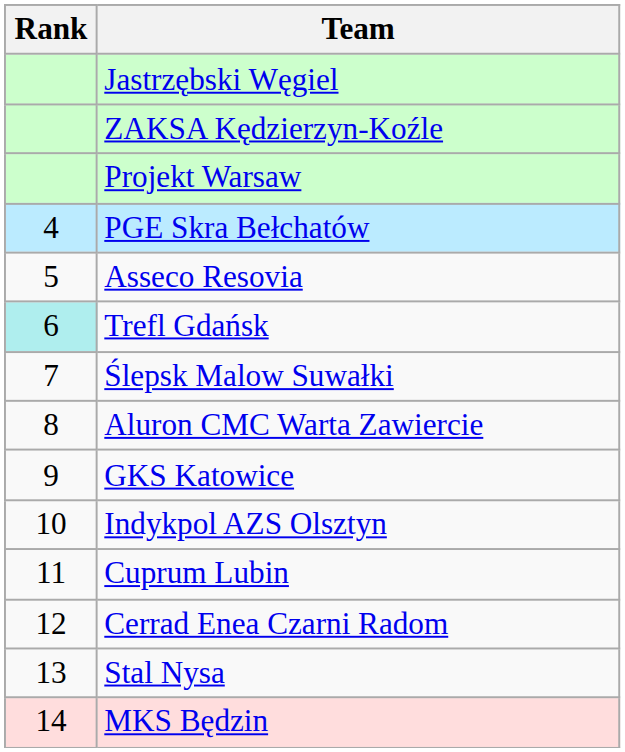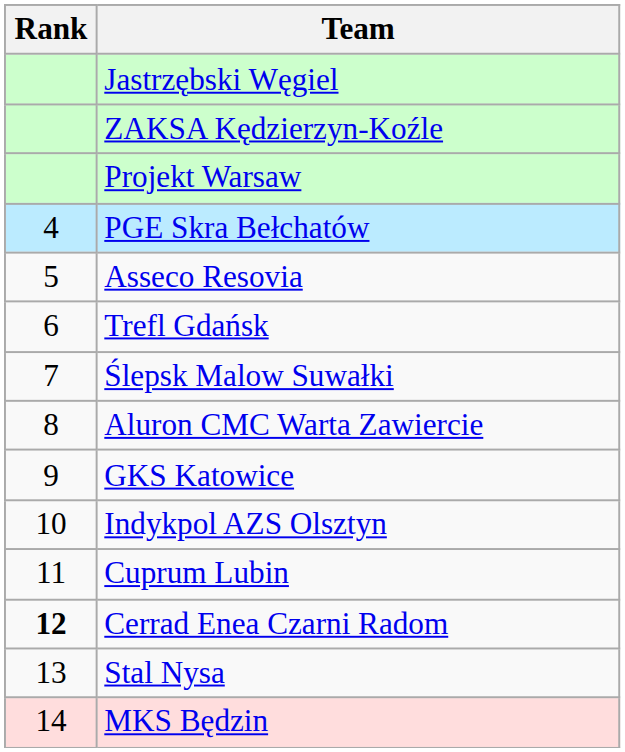(51, 326) paleturquoise background -> (51, 326) no background
(51, 623) normal -> (51, 623) bold
